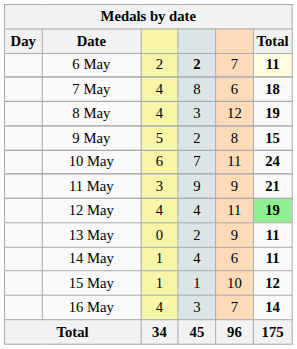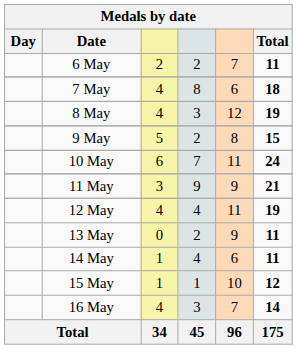(197, 65) bold -> (197, 65) normal
(273, 65) lightyellow background -> (273, 65) no background
(273, 210) lightgreen background -> (273, 210) no background
